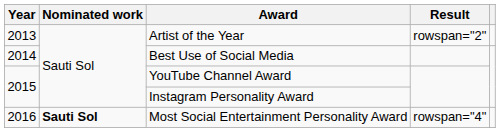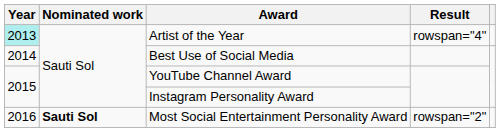(22, 35) no background -> (22, 35) paleturquoise background
(450, 35) rowspan="2" -> (450, 35) rowspan="4"
(450, 117) rowspan="4" -> (450, 117) rowspan="2"
